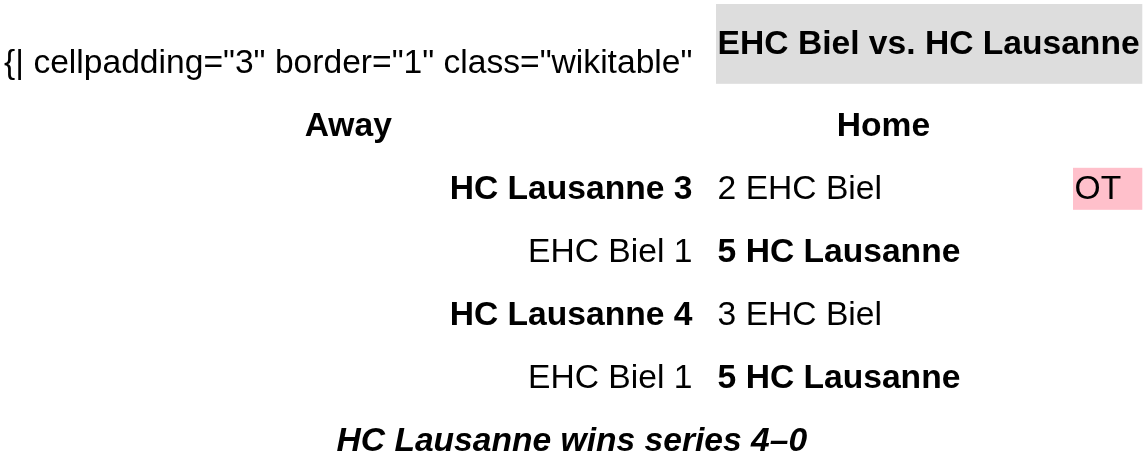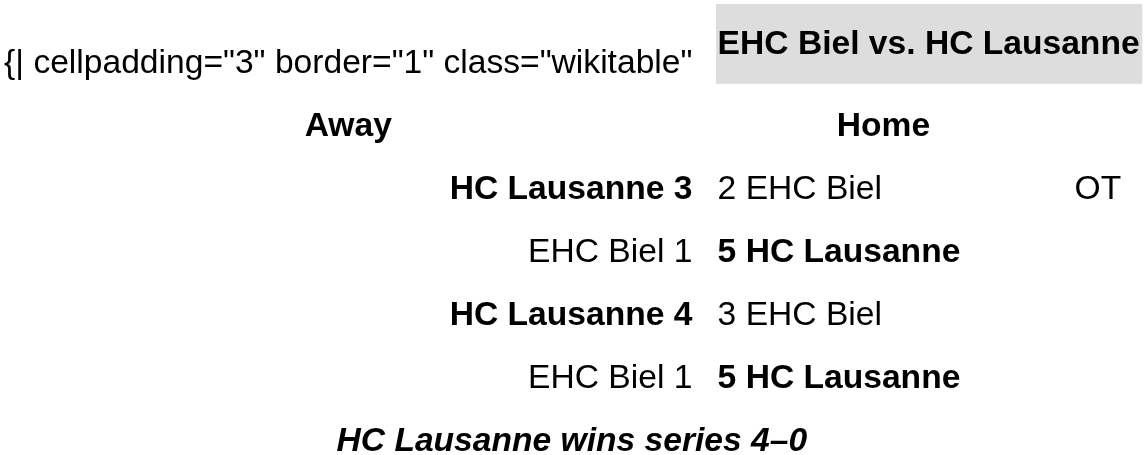(1098, 188) pink background -> (1098, 188) no background
